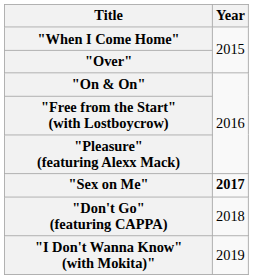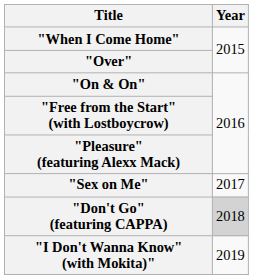(230, 185) bold -> (230, 185) normal
(230, 216) no background -> (230, 216) lightgrey background
